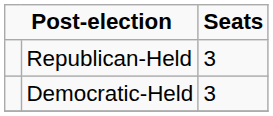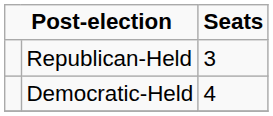(210, 93) 3 -> (210, 93) 4
